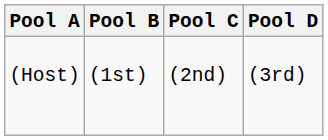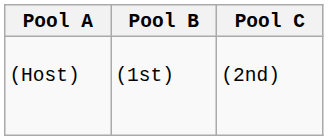- column: (283, 21)
